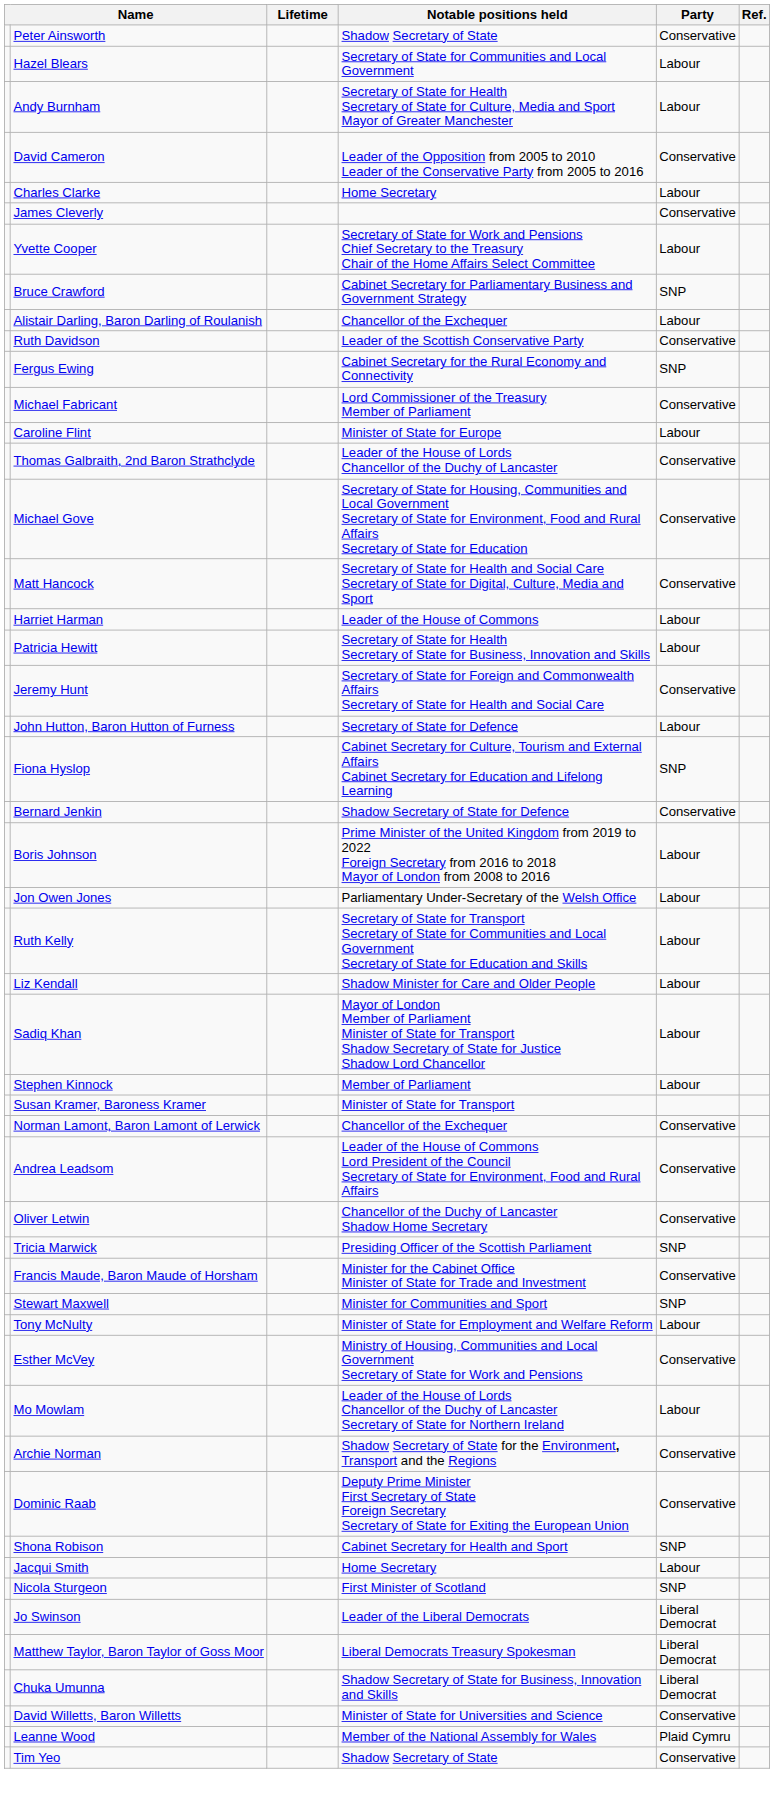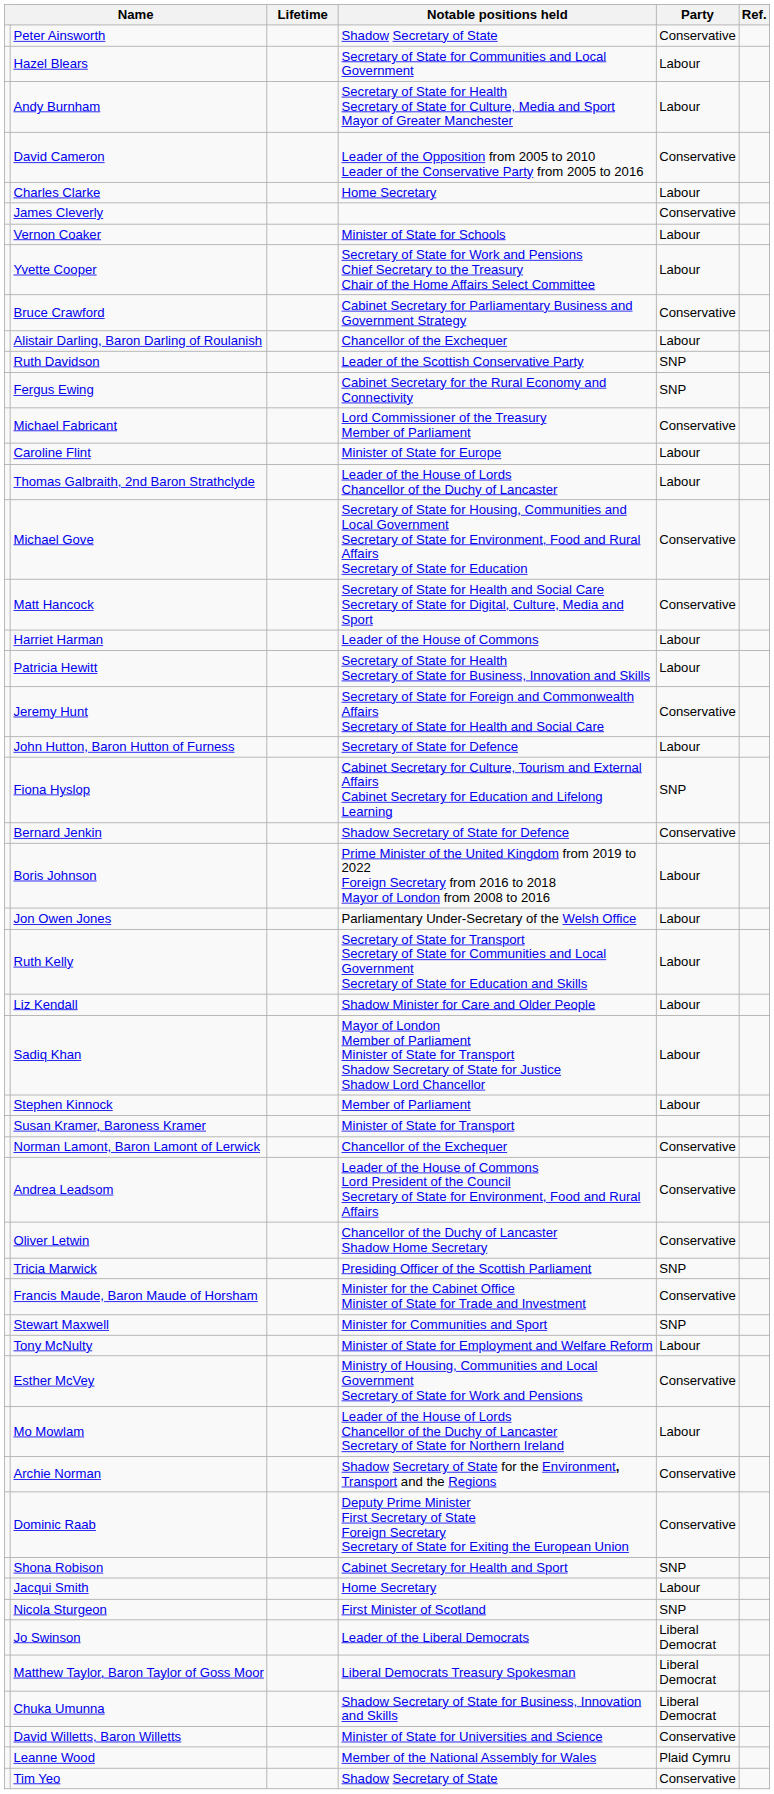+ row: (57, 234)
(673, 292) SNP -> (697, 312) Conservative
(697, 341) Conservative -> (673, 361) SNP
(697, 461) Conservative -> (680, 481) Labour
